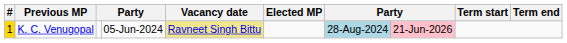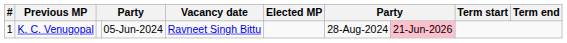(10, 29) gold background -> (10, 29) no background
(214, 29) khaki background -> (214, 29) no background
(358, 29) lightblue background -> (358, 29) no background
